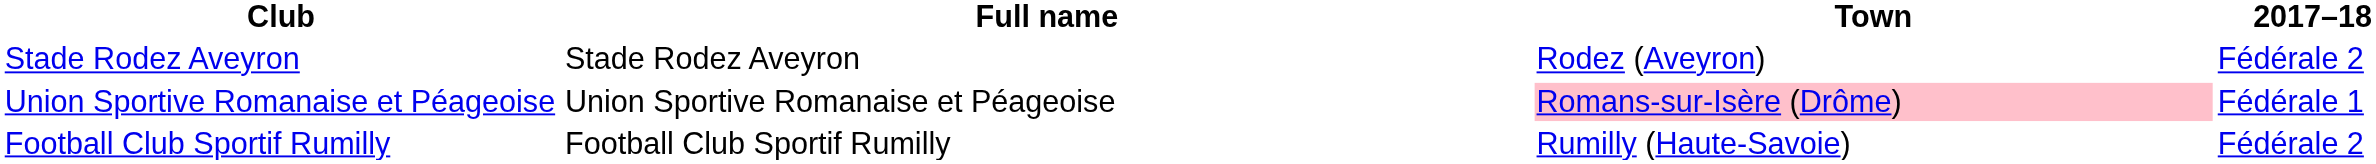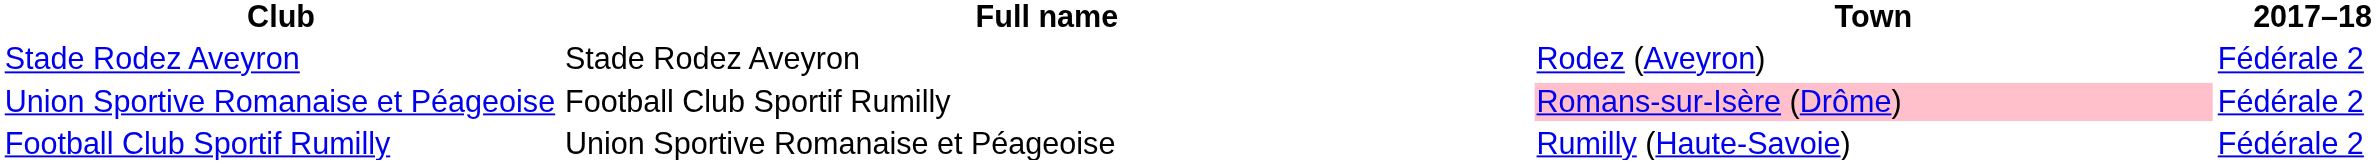(840, 101) Union Sportive Romanaise et Péageoise -> (758, 101) Football Club Sportif Rumilly
(2291, 101) Fédérale 1 -> (2291, 101) Fédérale 2
(758, 143) Football Club Sportif Rumilly -> (840, 143) Union Sportive Romanaise et Péageoise
